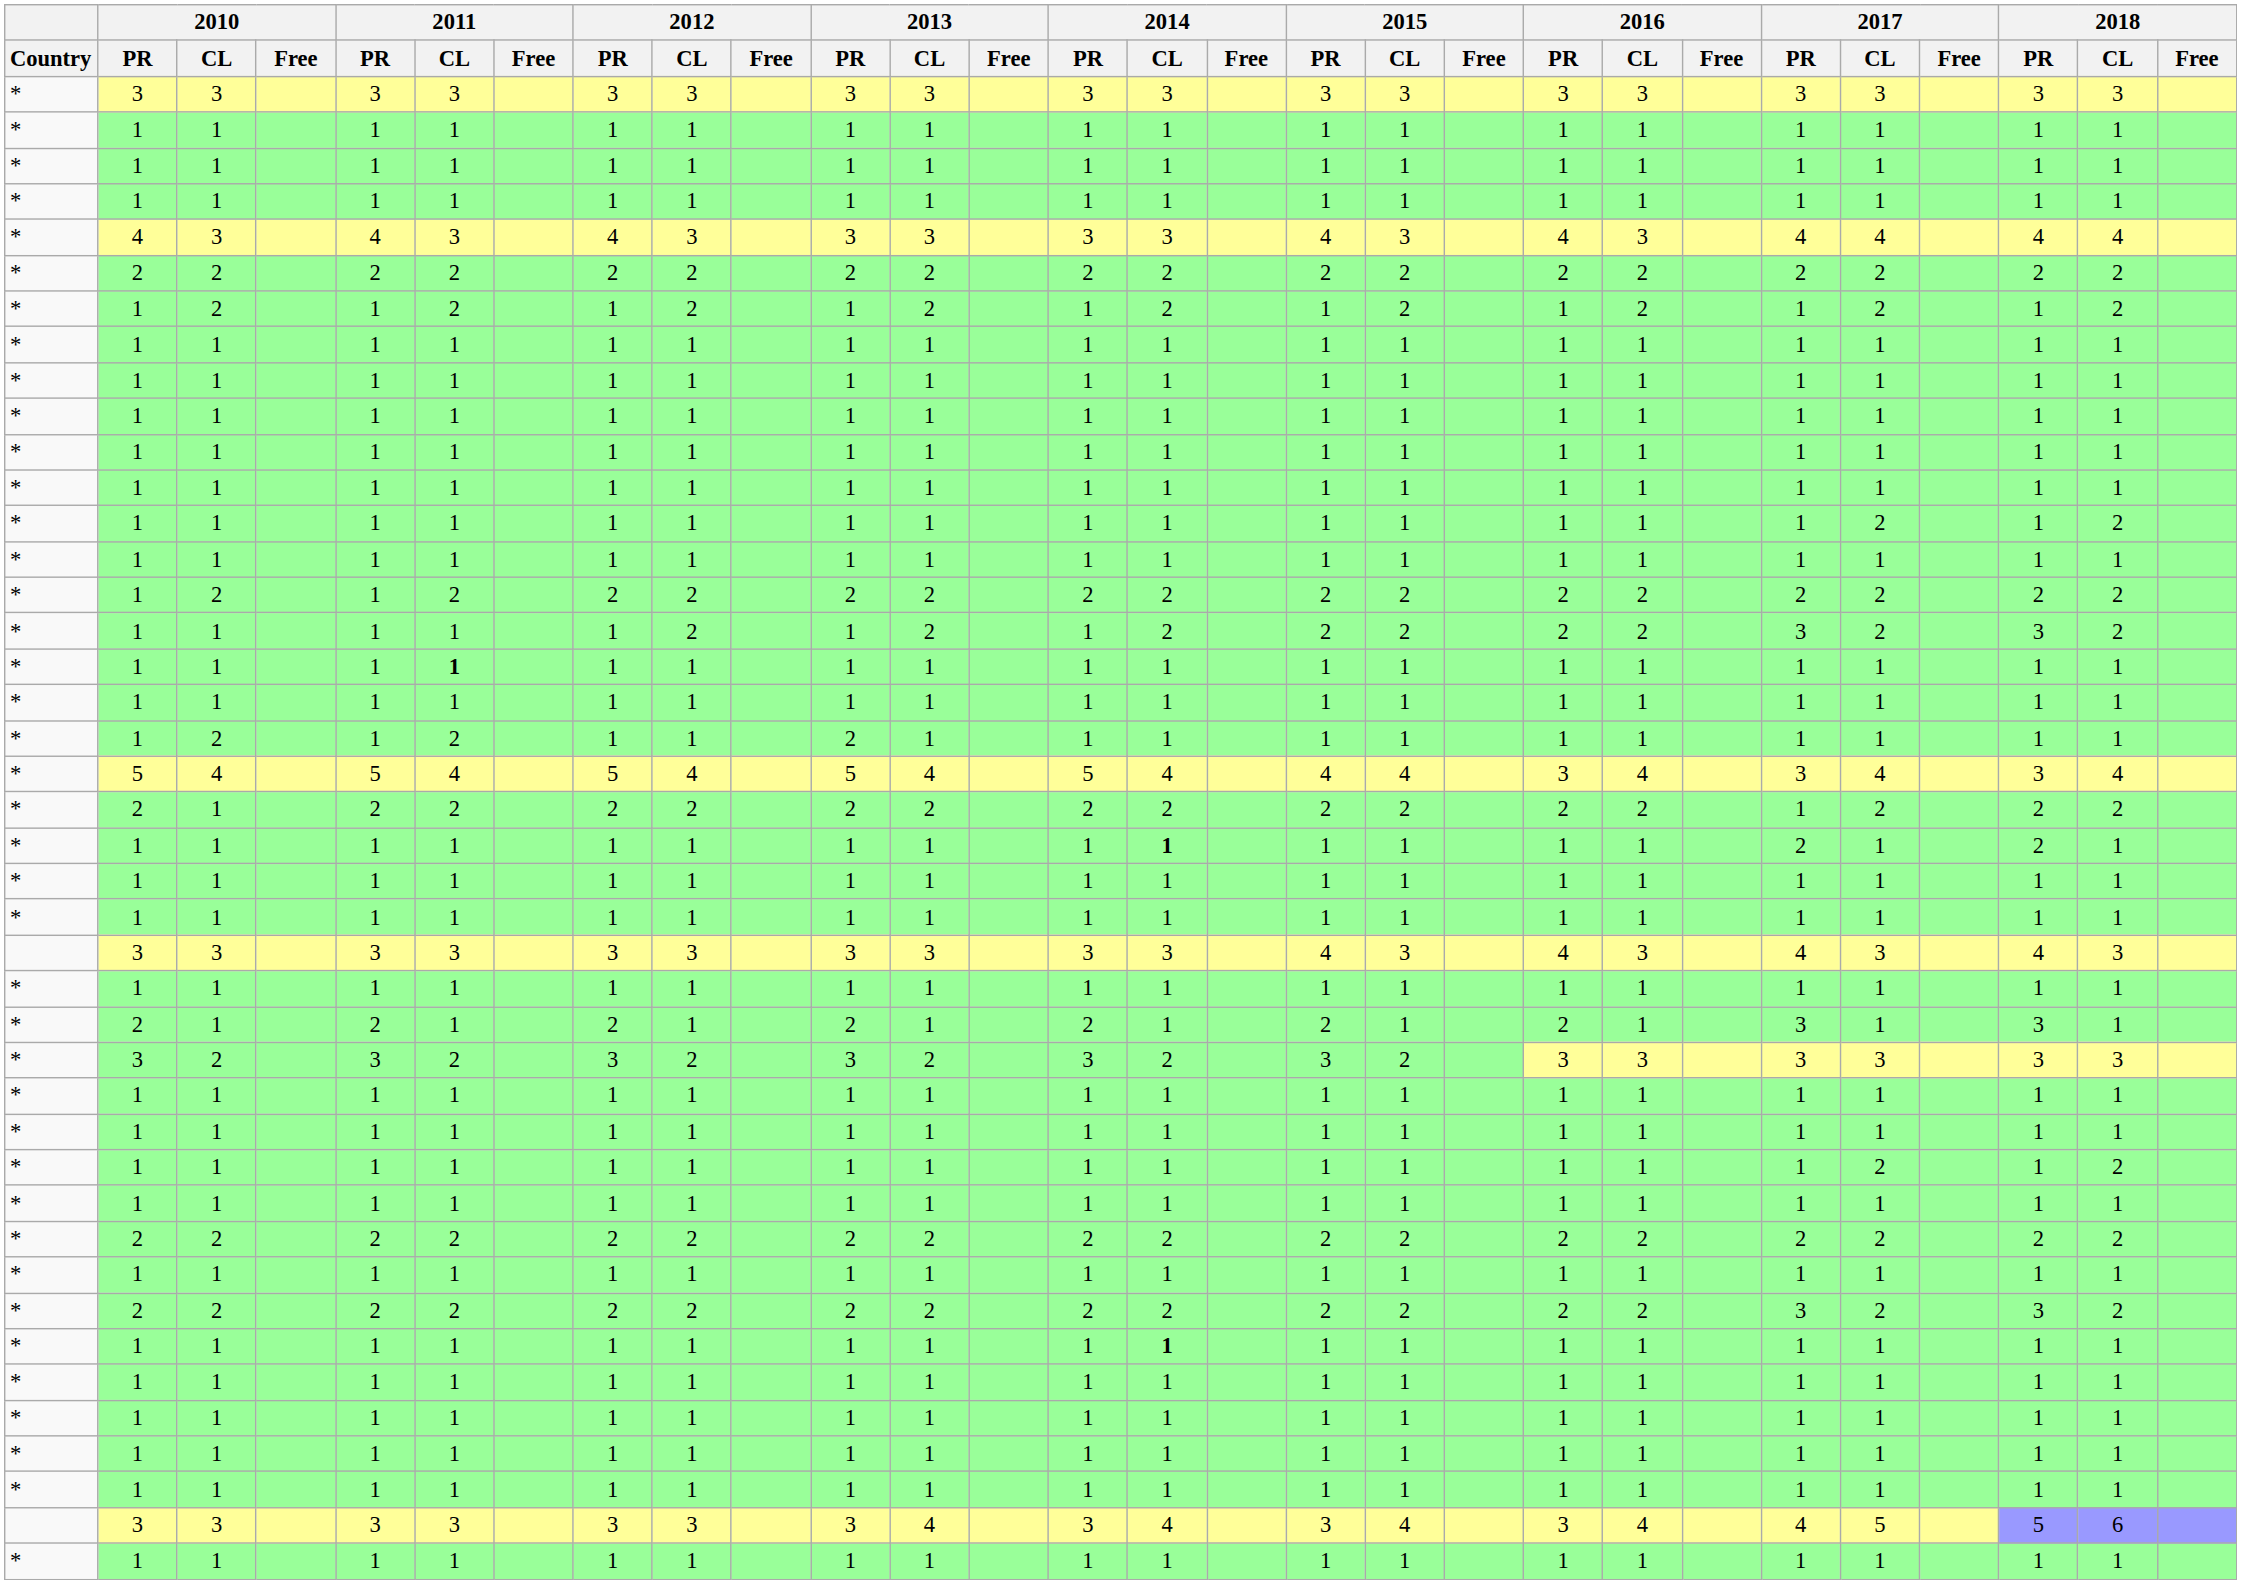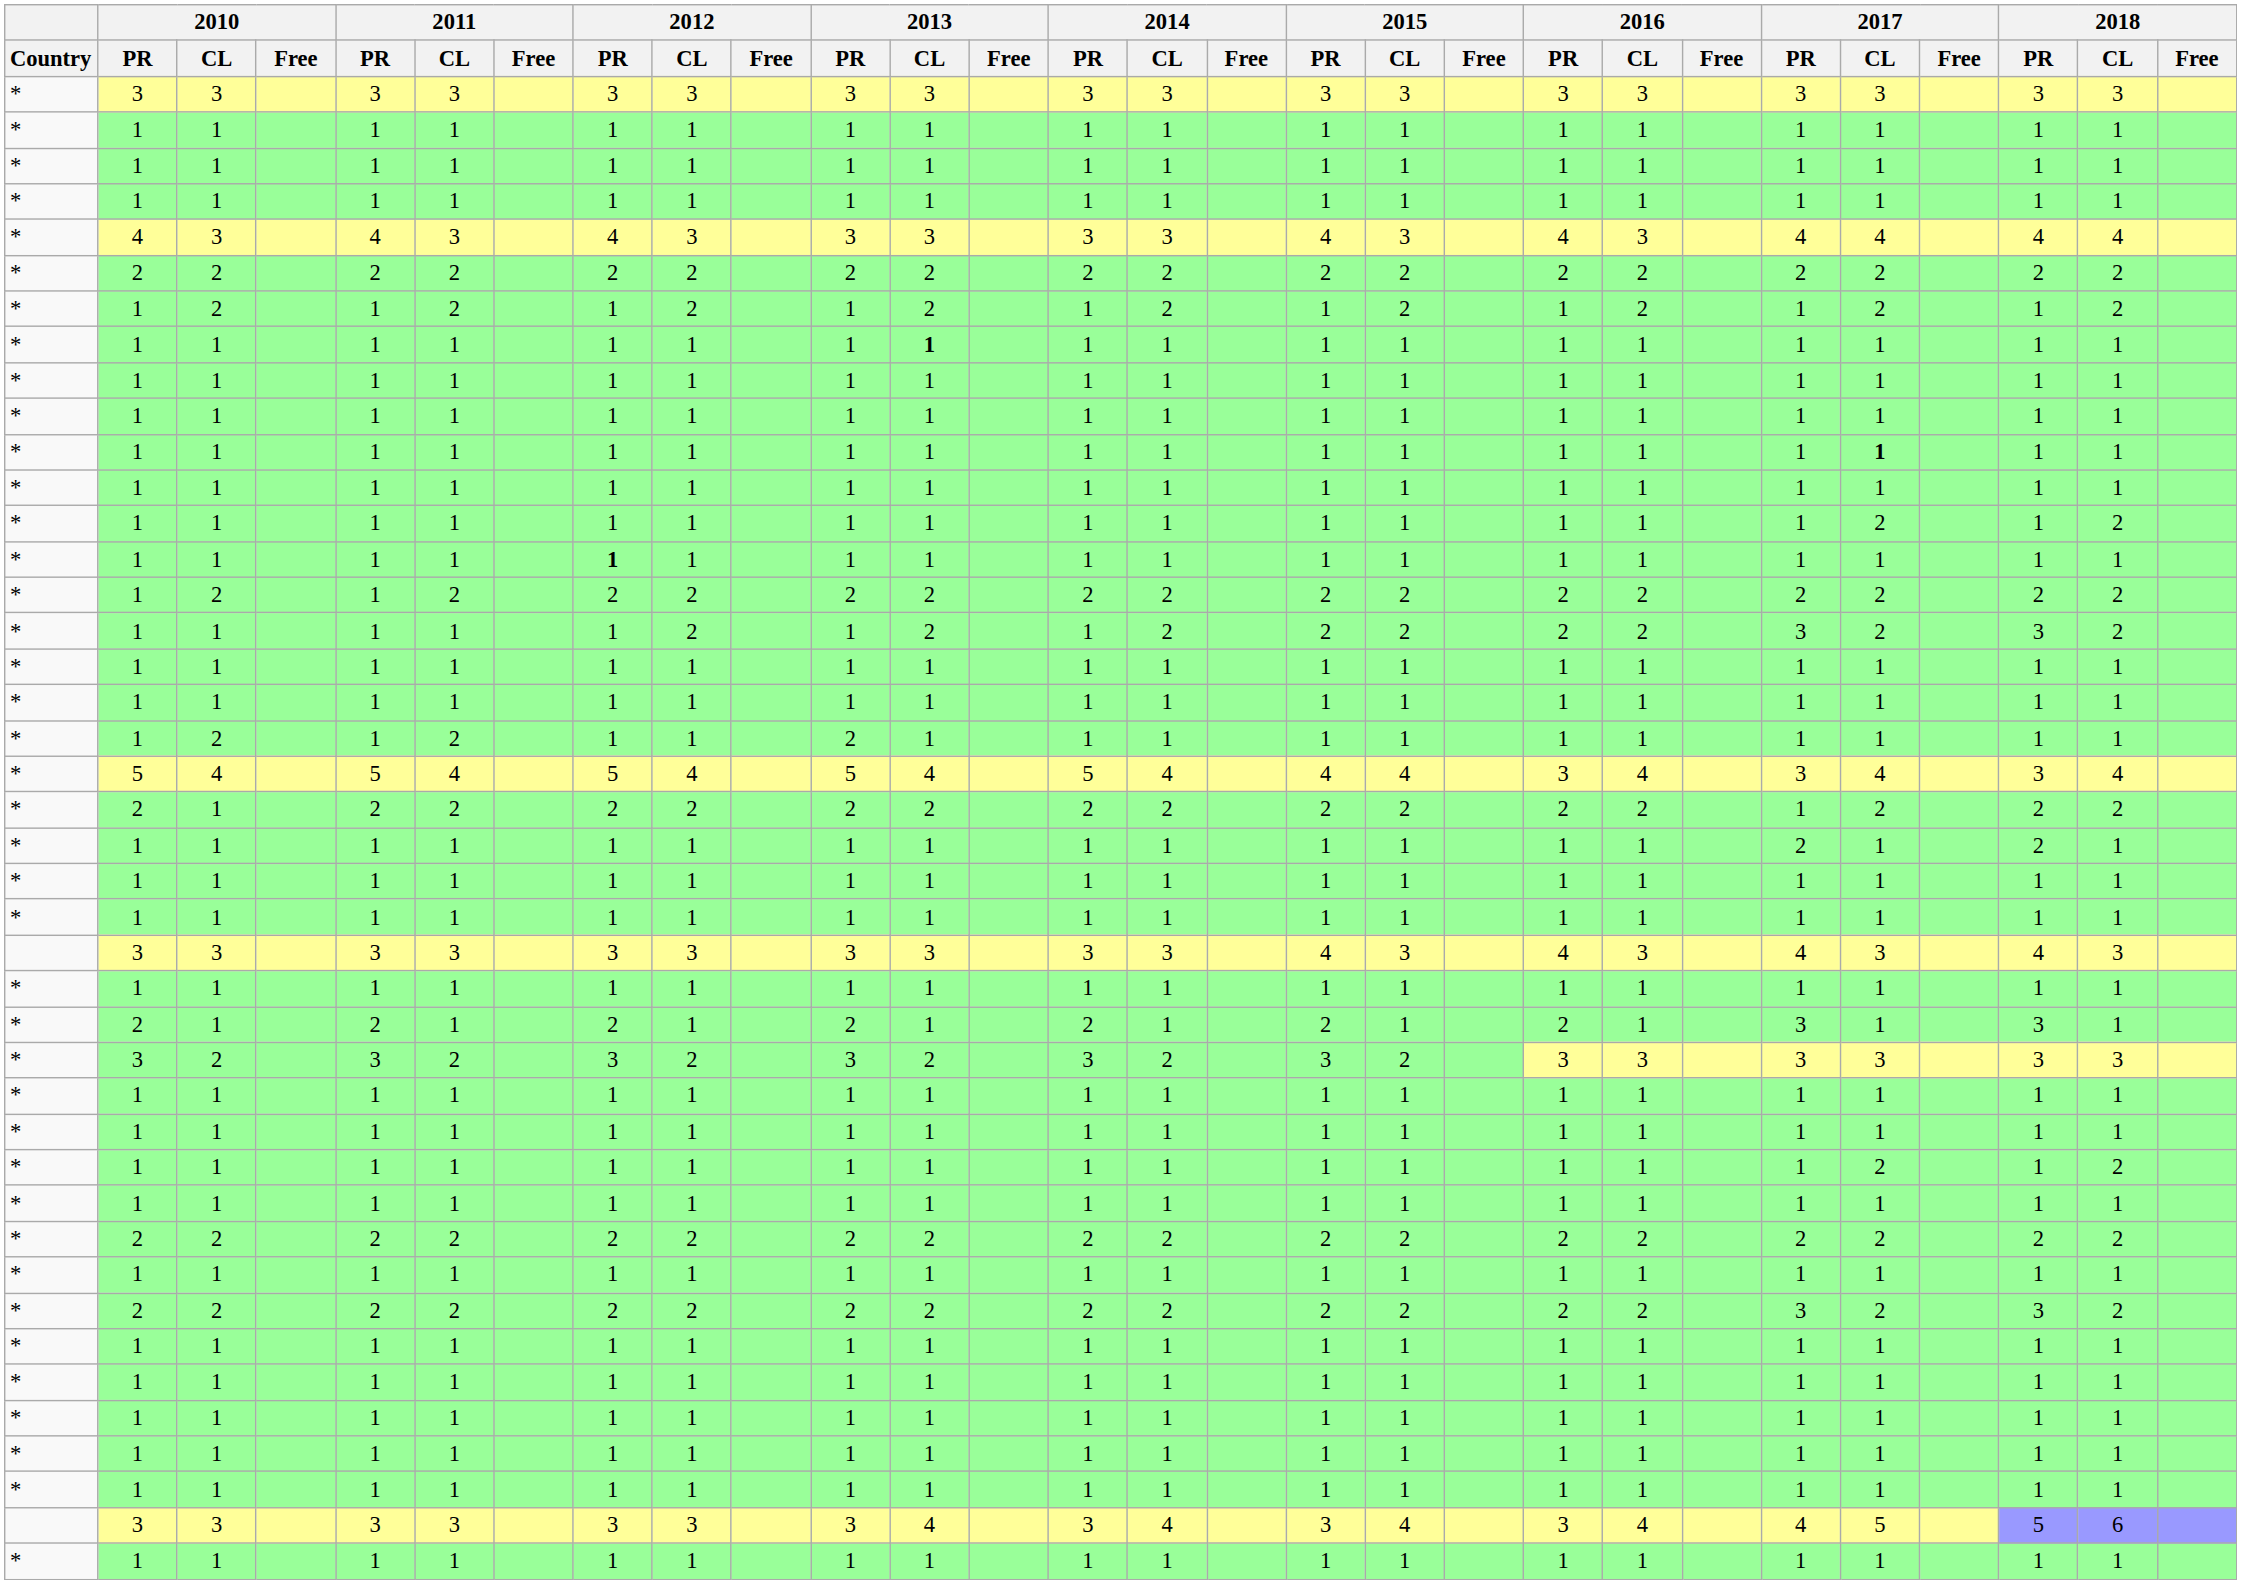(930, 344) normal -> (930, 344) bold
(1880, 451) normal -> (1880, 451) bold
(613, 559) normal -> (613, 559) bold
(454, 666) bold -> (454, 666) normal
(1167, 845) bold -> (1167, 845) normal
(1167, 1346) bold -> (1167, 1346) normal
